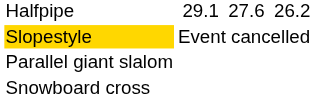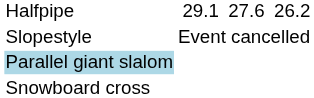(49, 36) gold background -> (49, 36) no background
(89, 62) no background -> (89, 62) lightblue background
